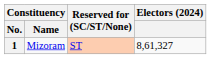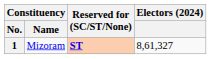(76, 45) normal -> (76, 45) bold
